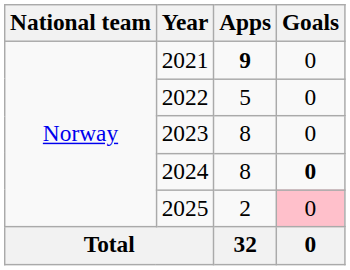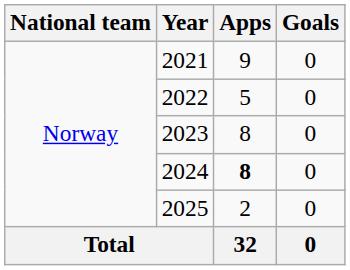(245, 60) bold -> (245, 60) normal
(245, 171) normal -> (245, 171) bold
(310, 171) bold -> (310, 171) normal
(310, 208) pink background -> (310, 208) no background
